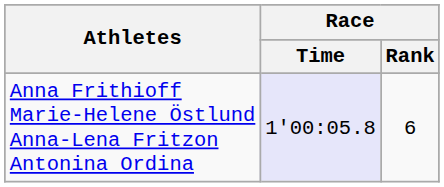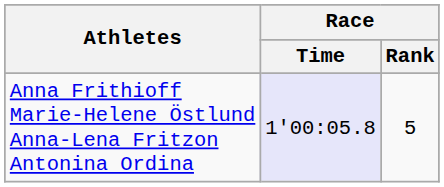(410, 127) 6 -> (410, 127) 5
